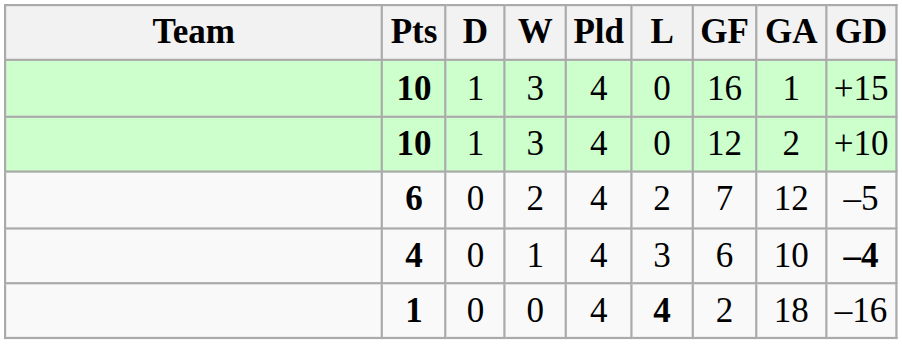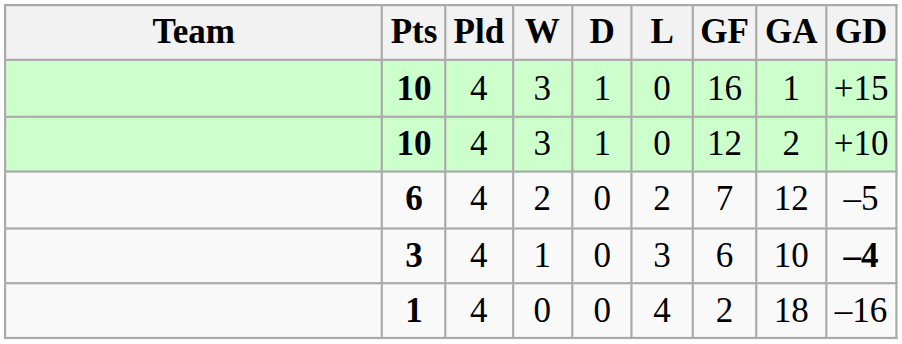columns swapped: (599, 32) <-> (475, 32)
(414, 254) 4 -> (414, 254) 3
(662, 310) bold -> (662, 310) normal
